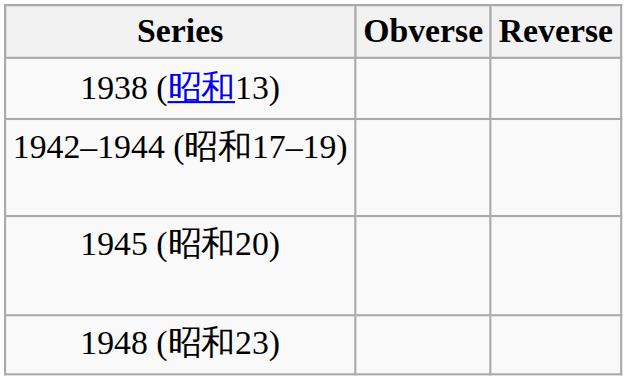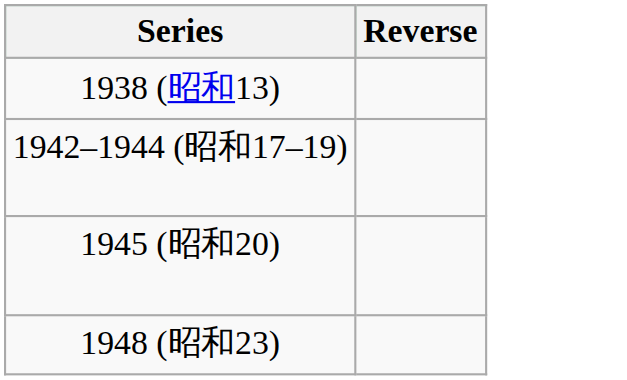- column: (423, 31)
